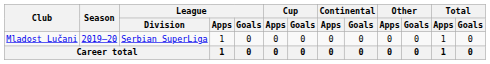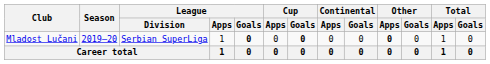(249, 39) normal -> (249, 39) bold
(303, 39) normal -> (303, 39) bold
(390, 39) normal -> (390, 39) bold
